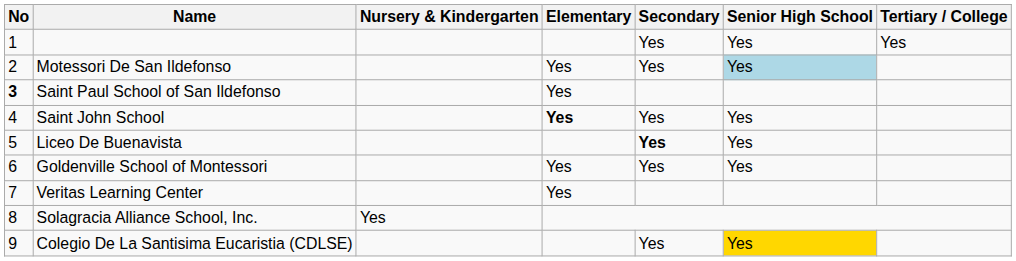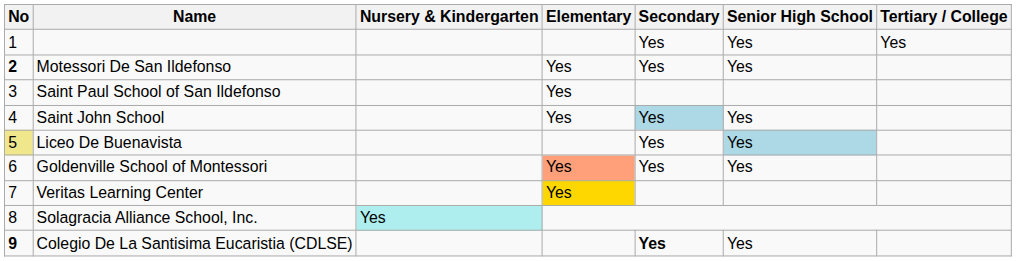(13, 67) normal -> (13, 67) bold
(740, 67) lightblue background -> (740, 67) no background
(13, 92) bold -> (13, 92) normal
(560, 117) bold -> (559, 117) normal
(652, 117) no background -> (652, 117) lightblue background
(13, 142) no background -> (13, 142) khaki background
(652, 142) bold -> (652, 142) normal
(740, 142) no background -> (740, 142) lightblue background
(559, 167) no background -> (559, 167) lightsalmon background
(559, 192) no background -> (559, 192) gold background
(373, 218) no background -> (373, 218) paleturquoise background
(13, 243) normal -> (13, 243) bold
(652, 243) normal -> (652, 243) bold
(740, 243) gold background -> (740, 243) no background
